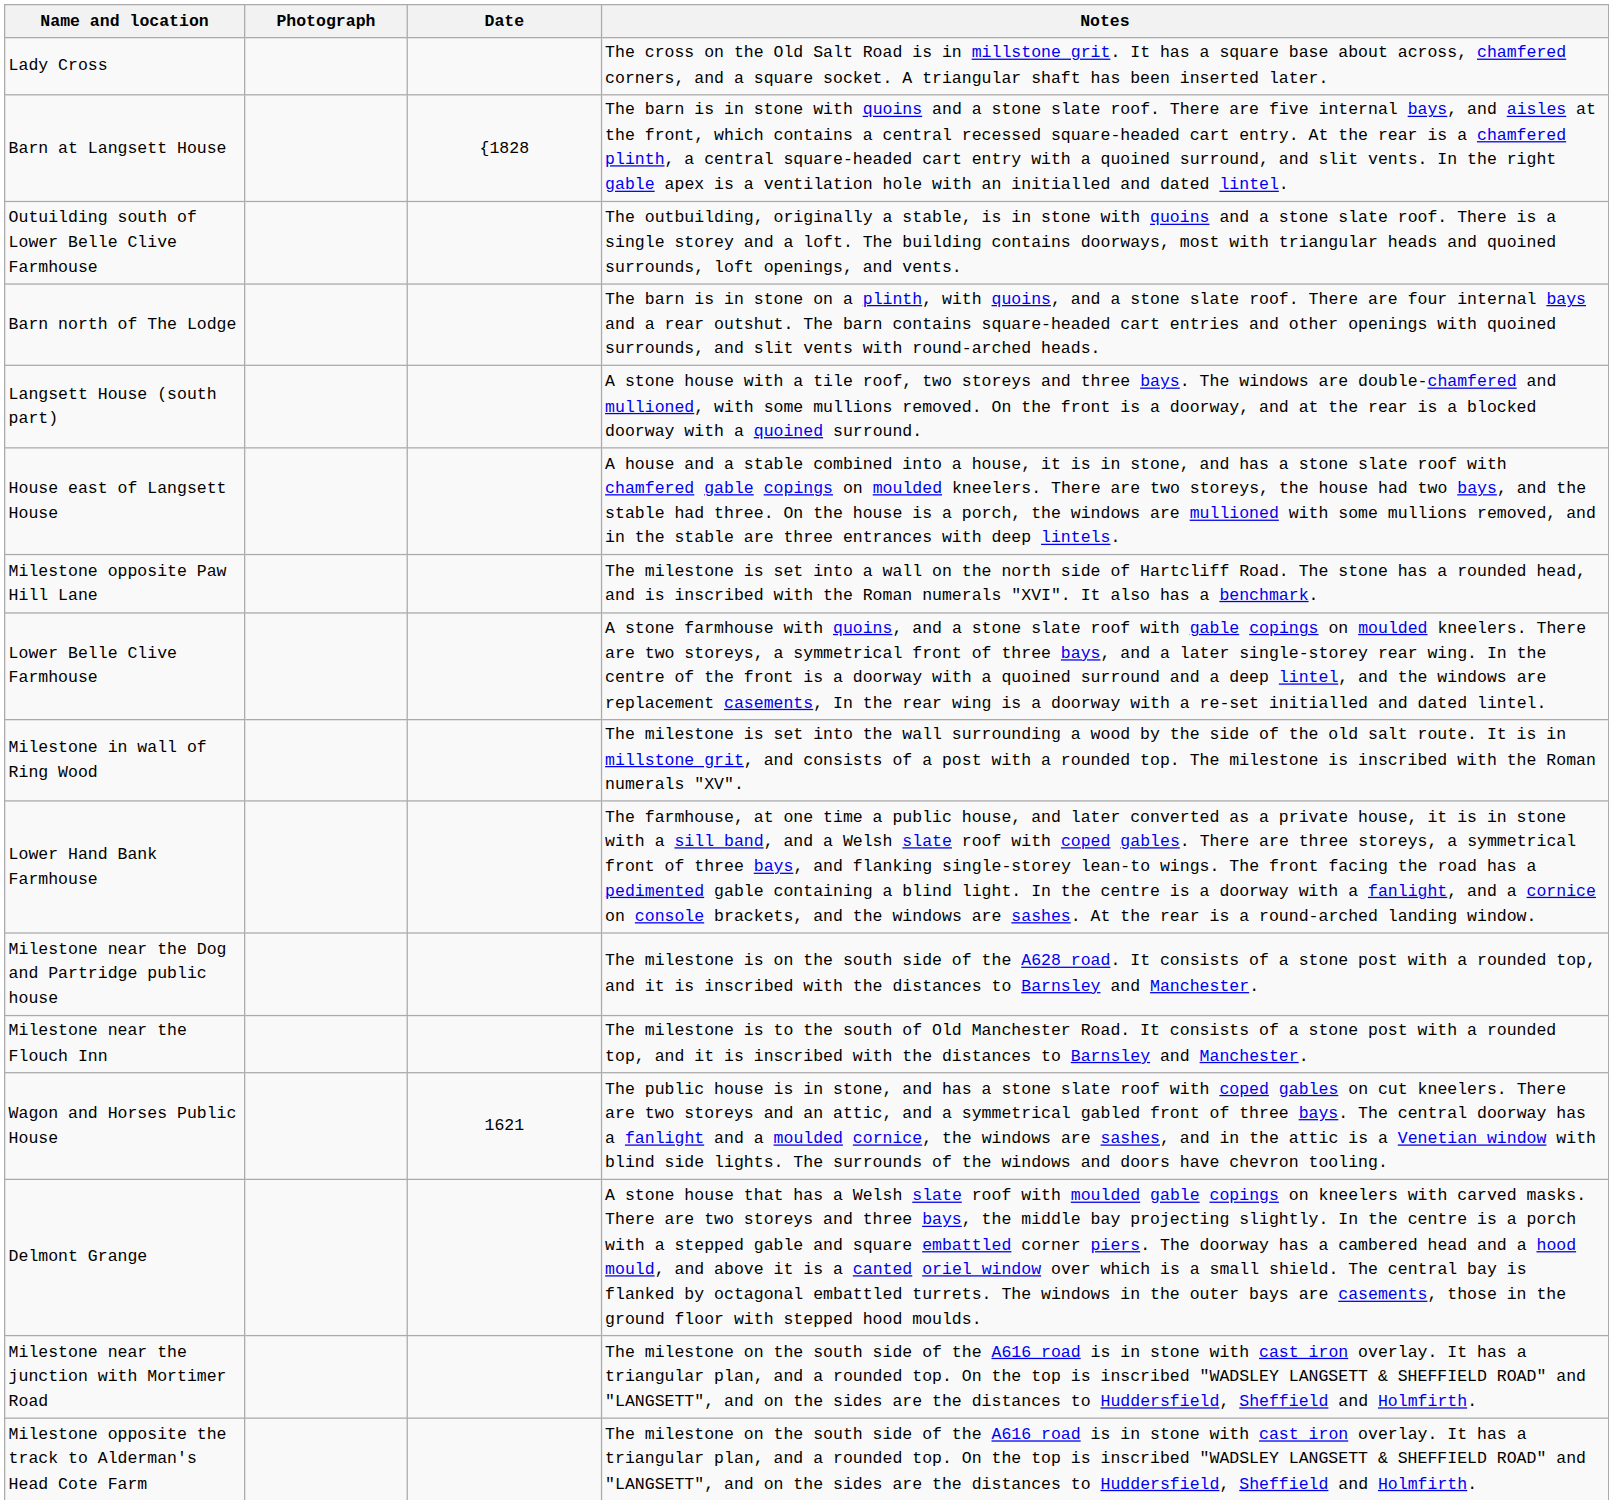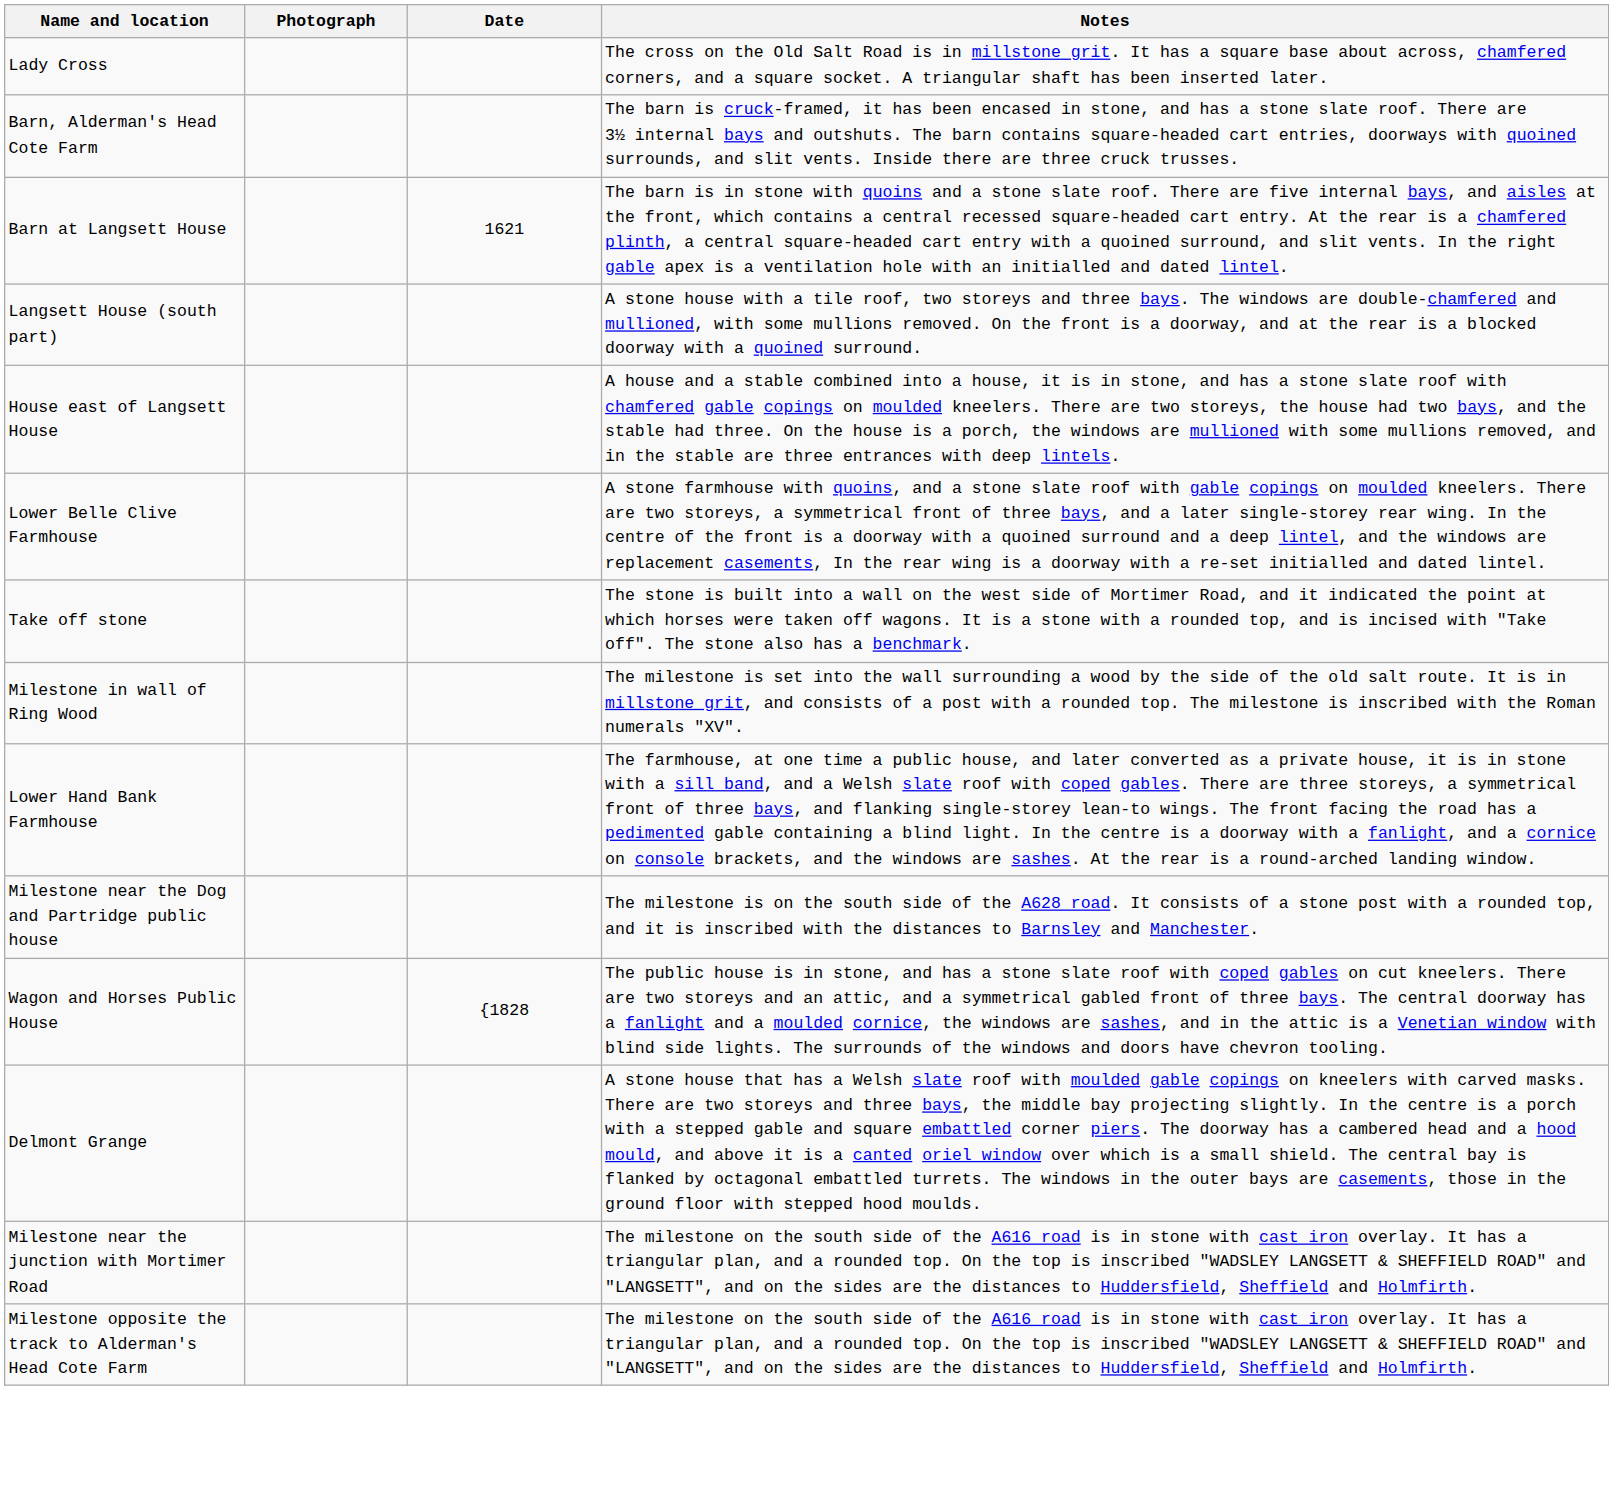+ row: (113, 135)
(504, 148) {1828 -> (504, 230) 1621
- row: (103, 242)
- row: (123, 324)
- row: (118, 583)
+ row: (78, 620)
- row: (98, 1044)
(504, 1126) 1621 -> (504, 1011) {1828
